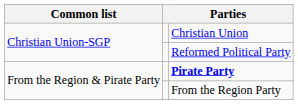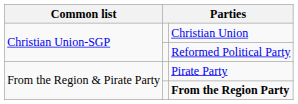(203, 71) bold -> (199, 71) normal
(226, 90) normal -> (230, 90) bold
